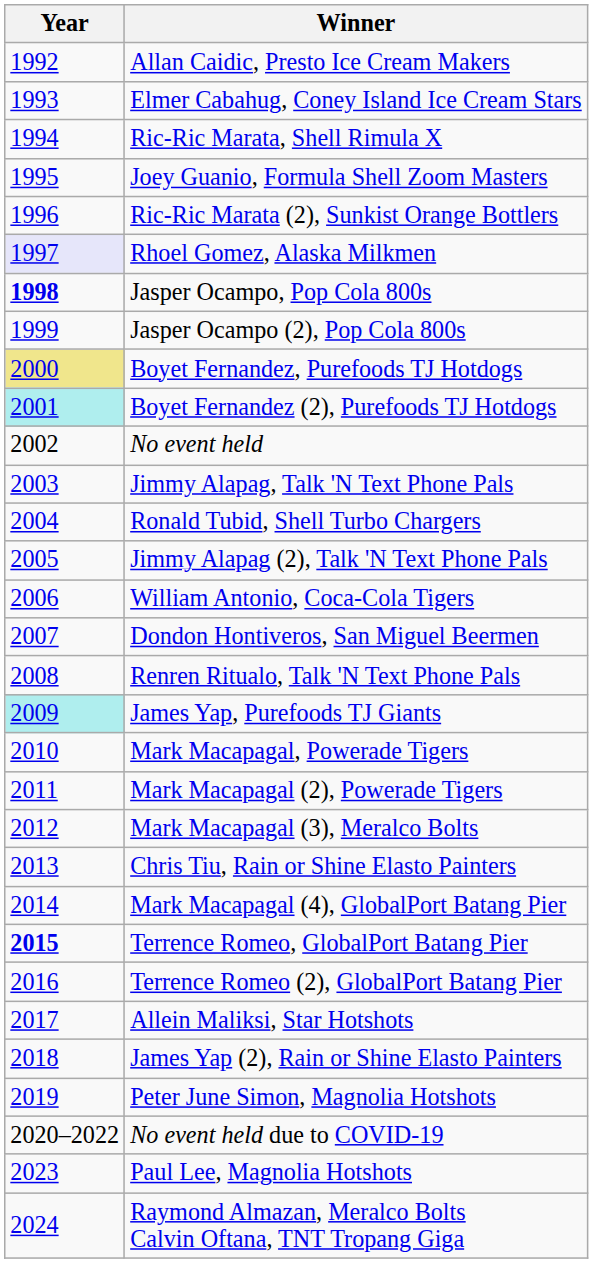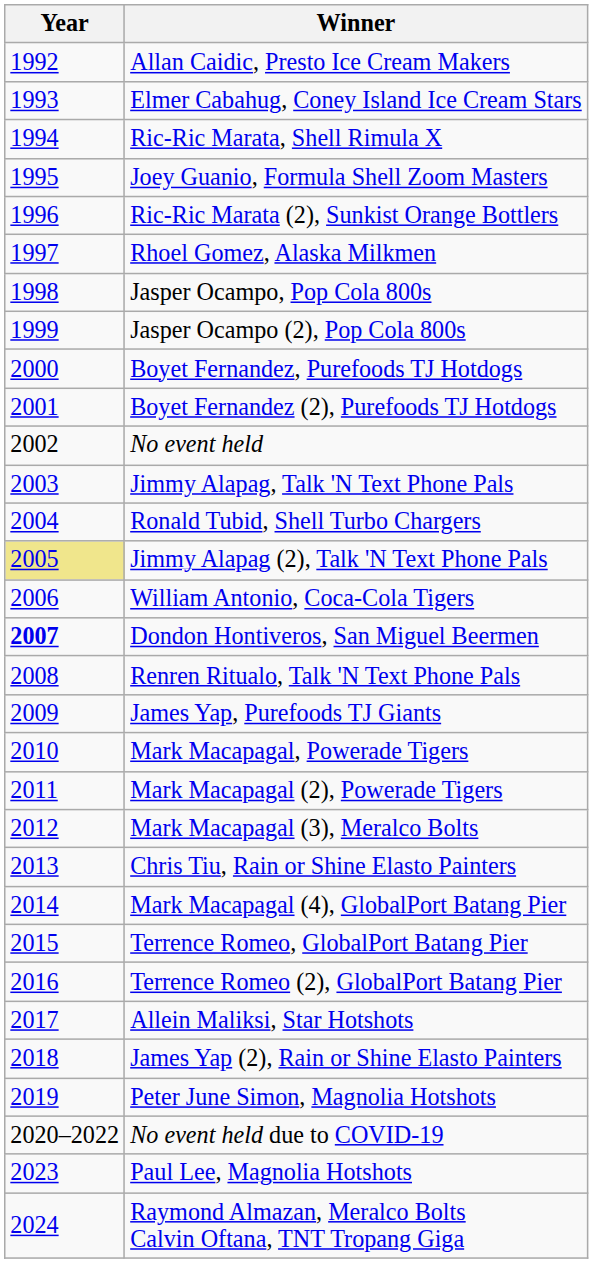(34, 253) lavender background -> (34, 253) no background
(34, 291) bold -> (34, 291) normal
(34, 368) khaki background -> (34, 368) no background
(34, 406) paleturquoise background -> (34, 406) no background
(34, 560) no background -> (34, 560) khaki background
(34, 636) normal -> (34, 636) bold
(34, 713) paleturquoise background -> (34, 713) no background
(34, 943) bold -> (34, 943) normal
